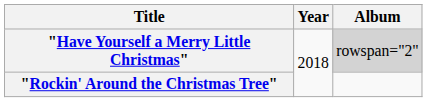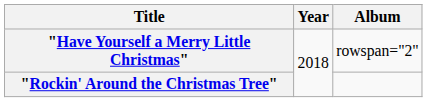(377, 50) lightgrey background -> (377, 50) no background
